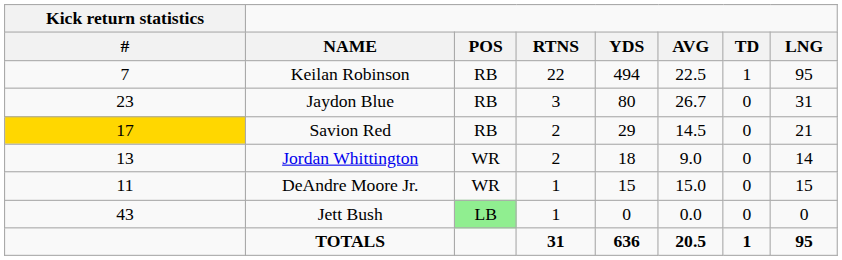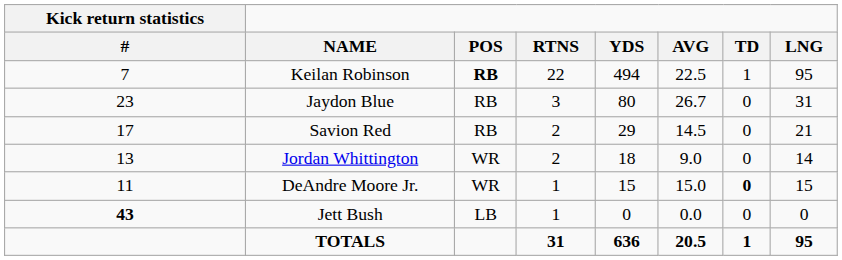(486, 74) normal -> (486, 74) bold
(125, 130) gold background -> (125, 130) no background
(747, 185) normal -> (747, 185) bold
(125, 213) normal -> (125, 213) bold
(486, 213) lightgreen background -> (486, 213) no background
